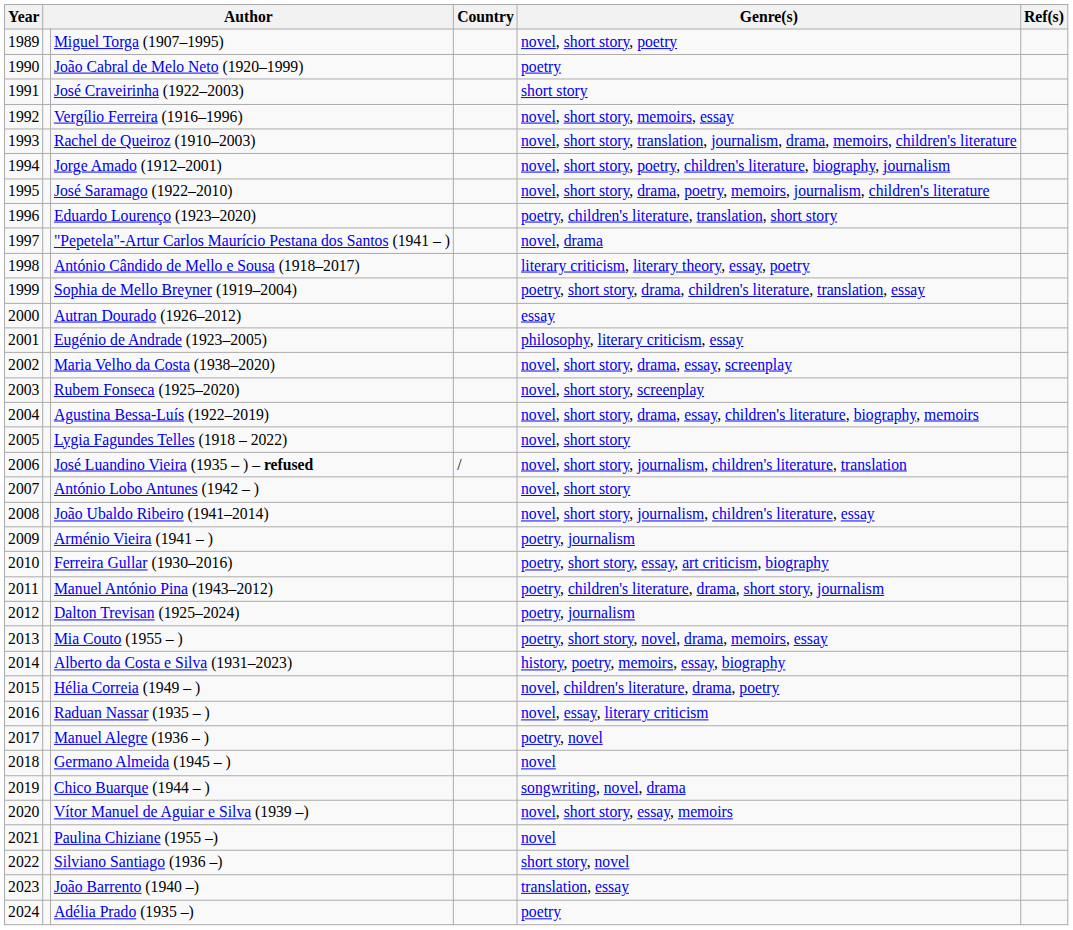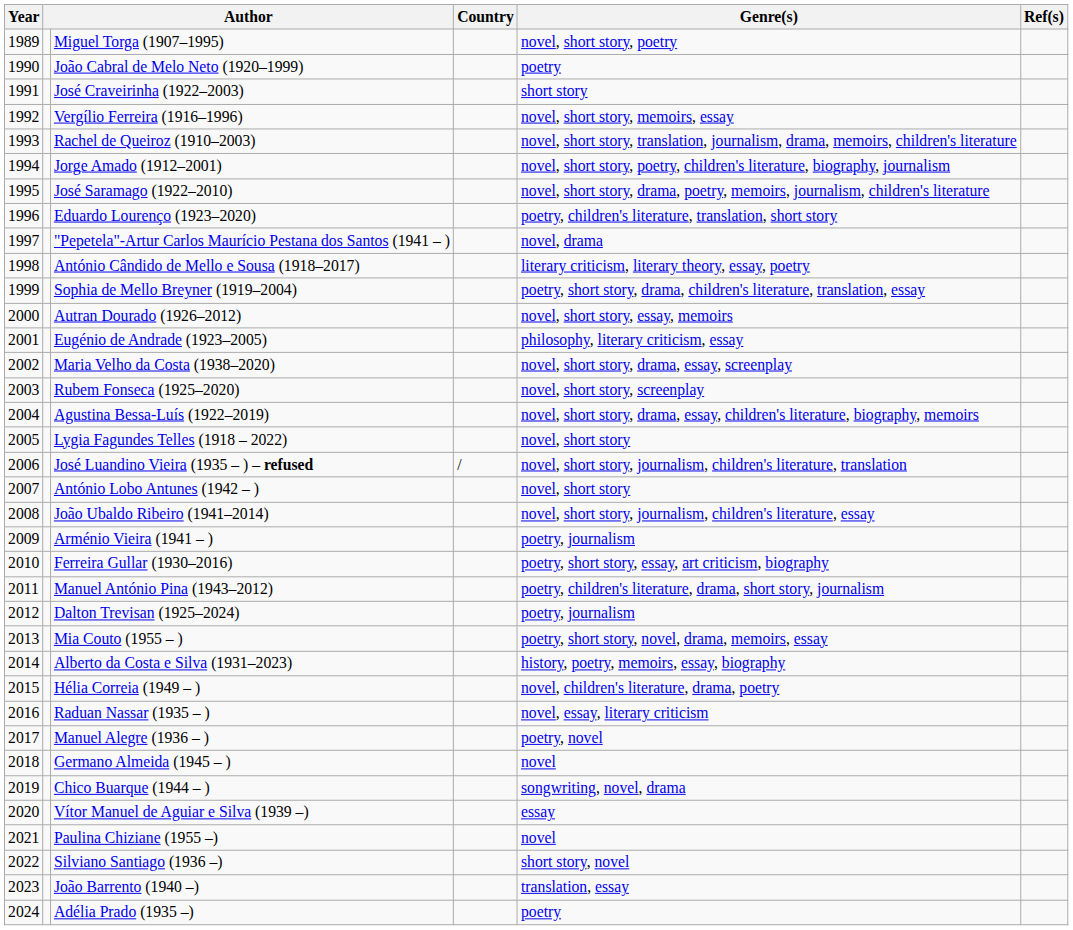(538, 315) essay -> (627, 315) novel, short story, essay, memoirs
(627, 812) novel, short story, essay, memoirs -> (538, 812) essay
